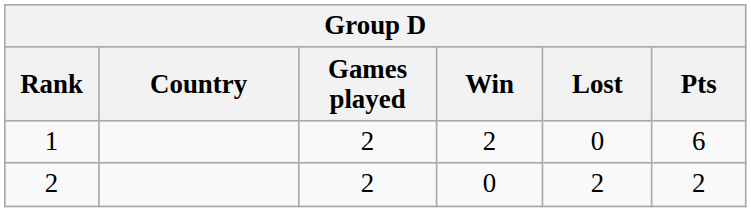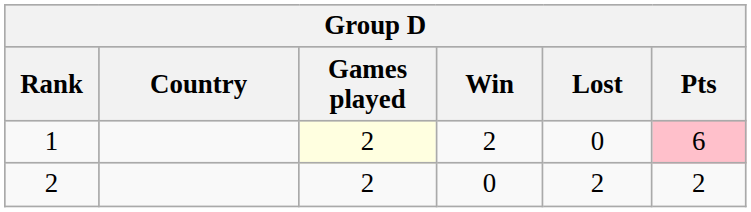(368, 141) no background -> (368, 141) lightyellow background
(699, 141) no background -> (699, 141) pink background
